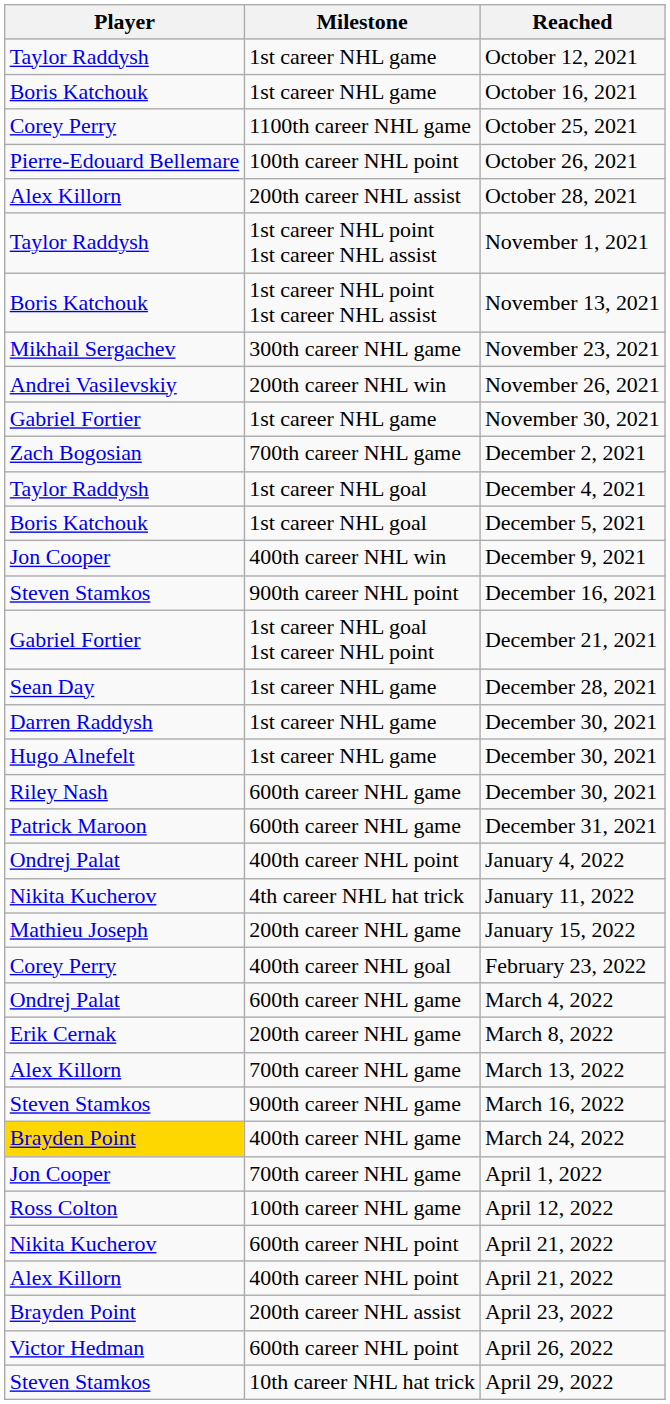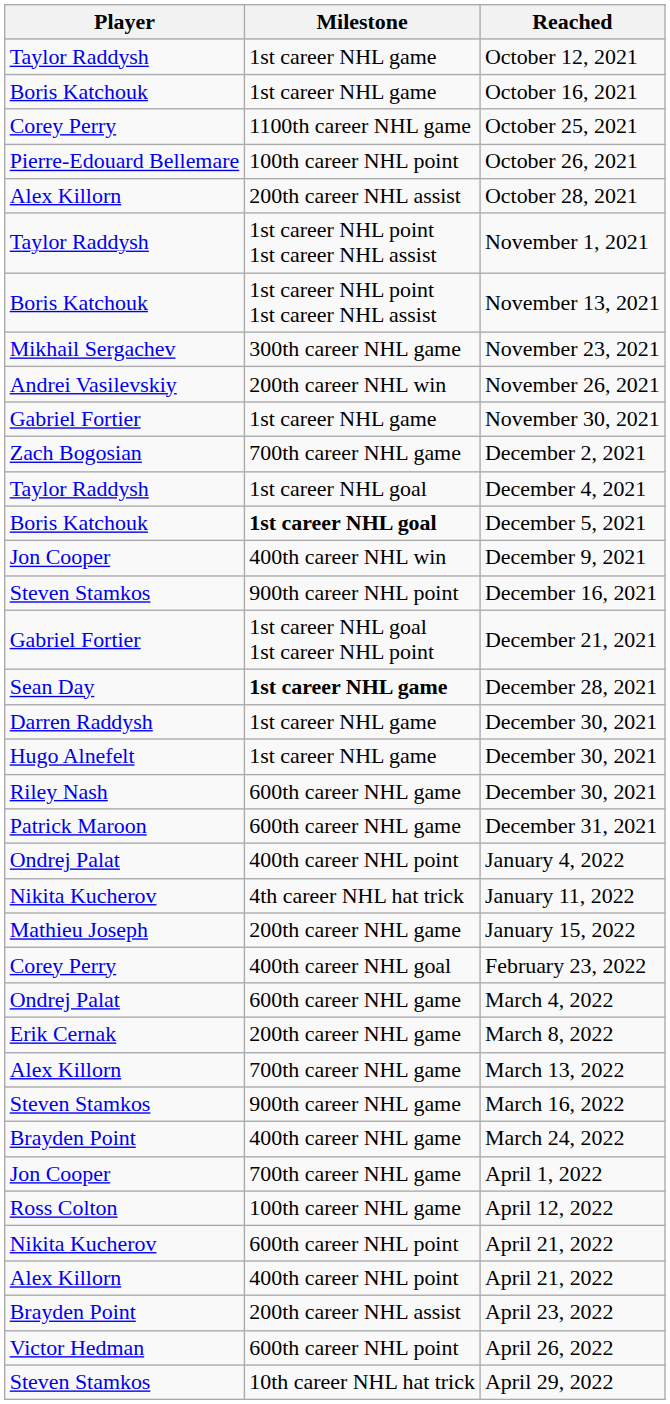(338, 523) normal -> (343, 523) bold
(343, 686) normal -> (348, 686) bold
(73, 1138) gold background -> (73, 1138) no background
